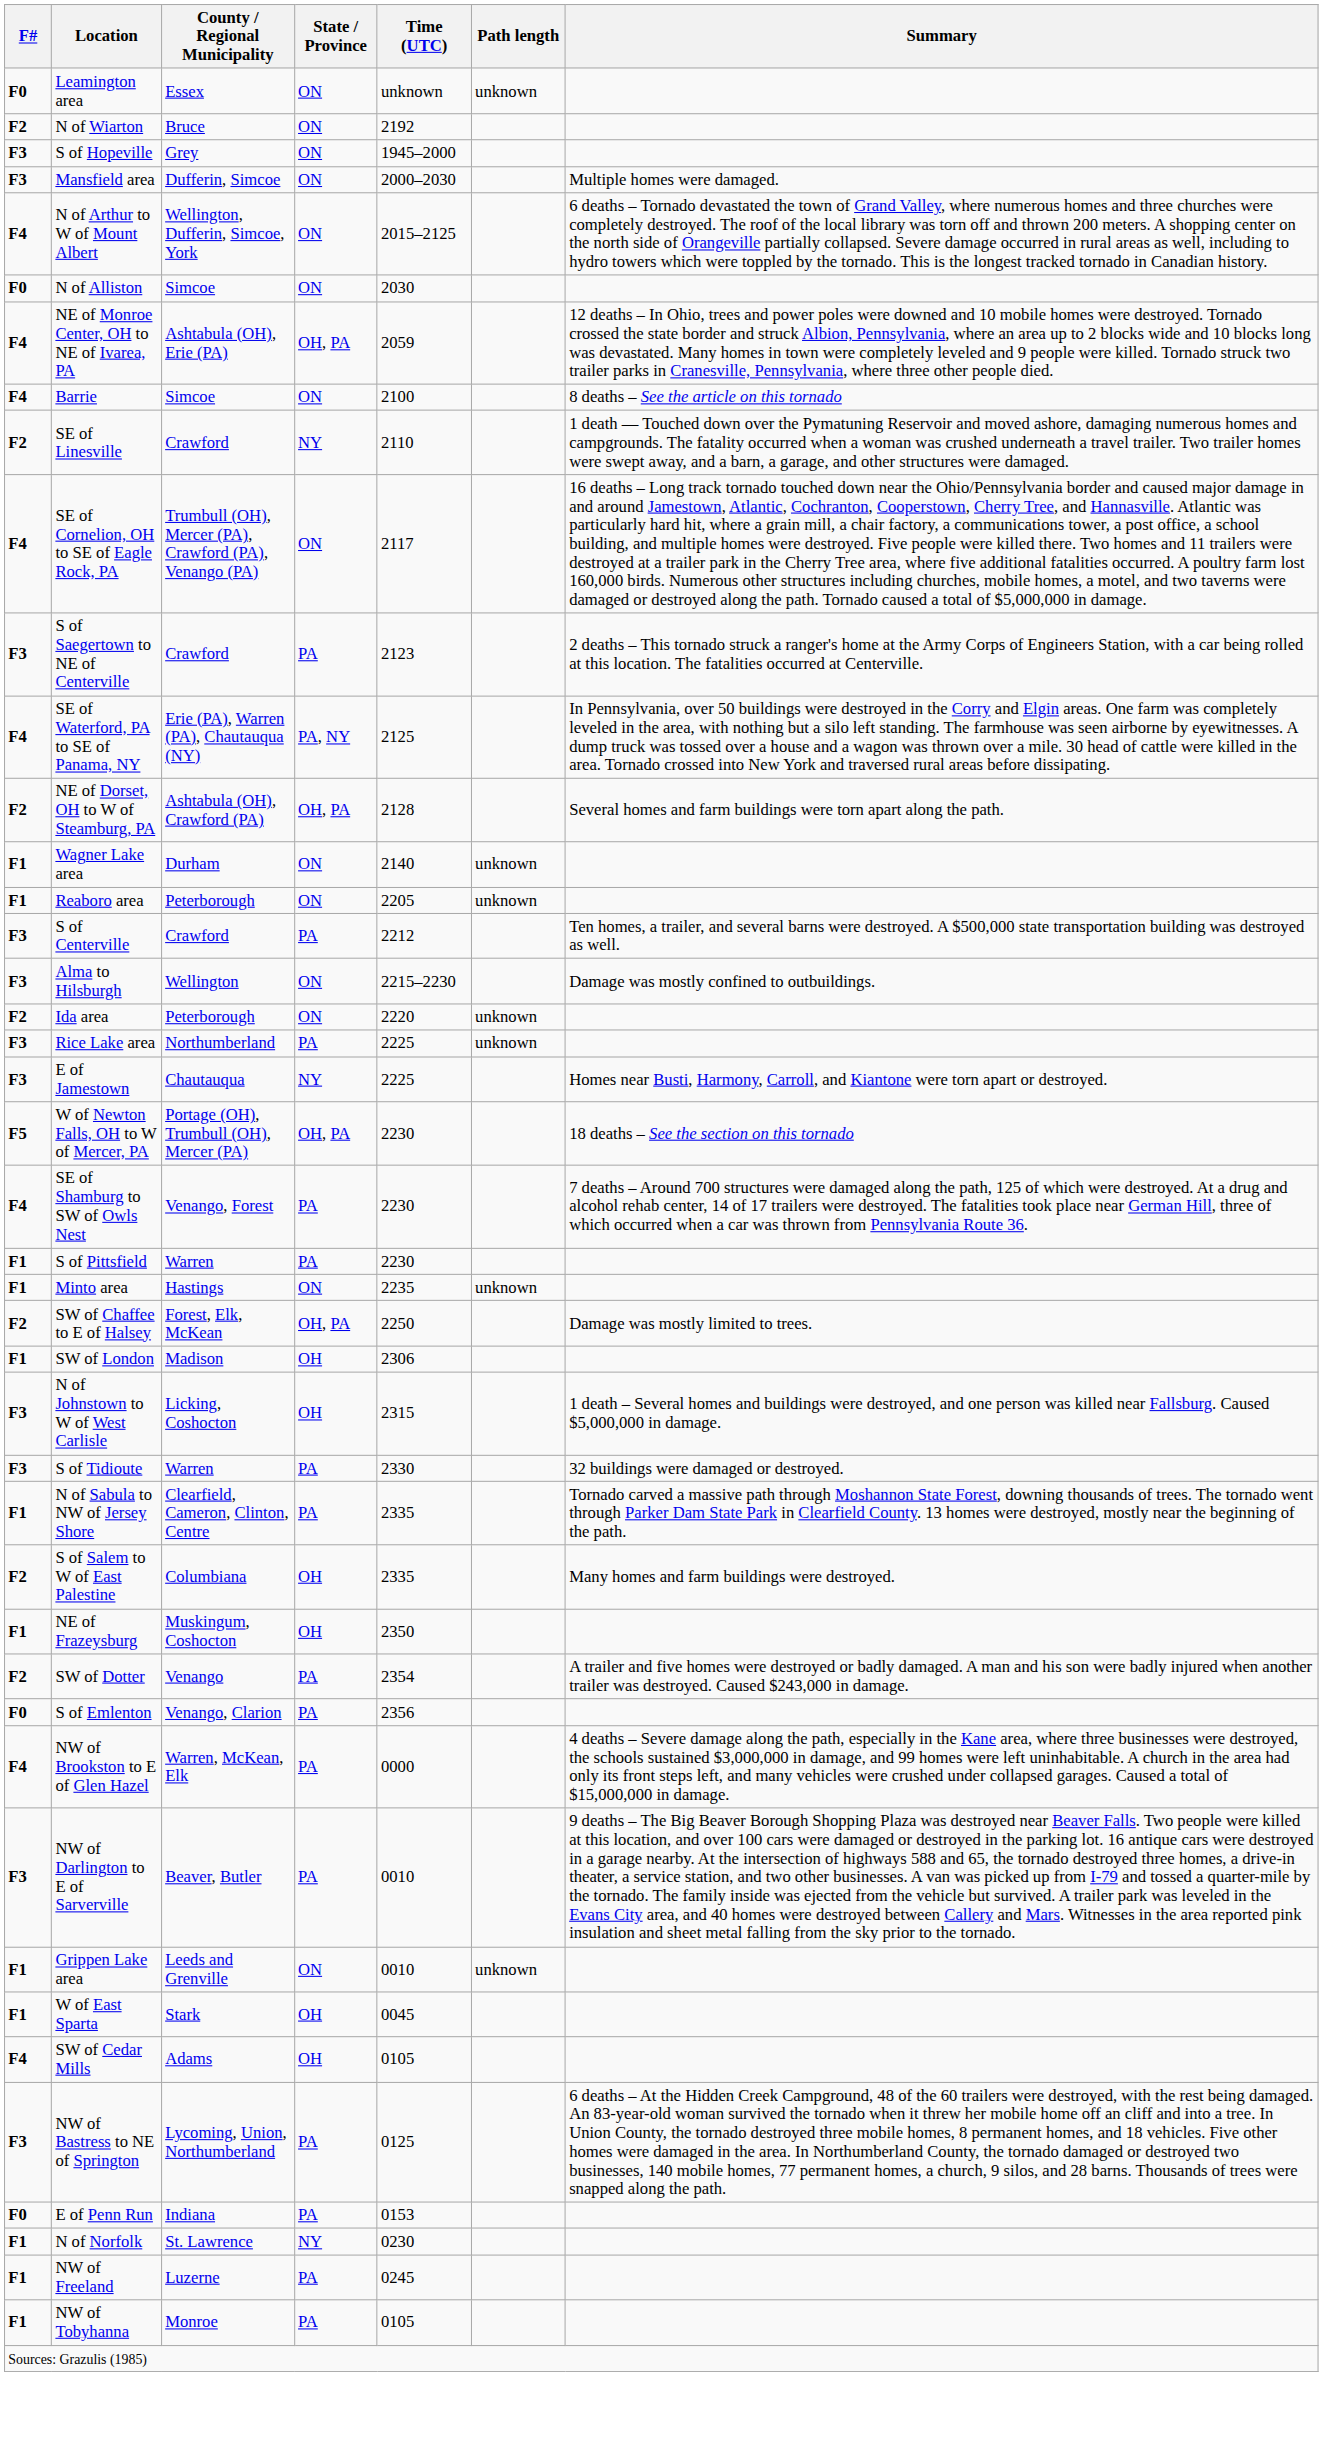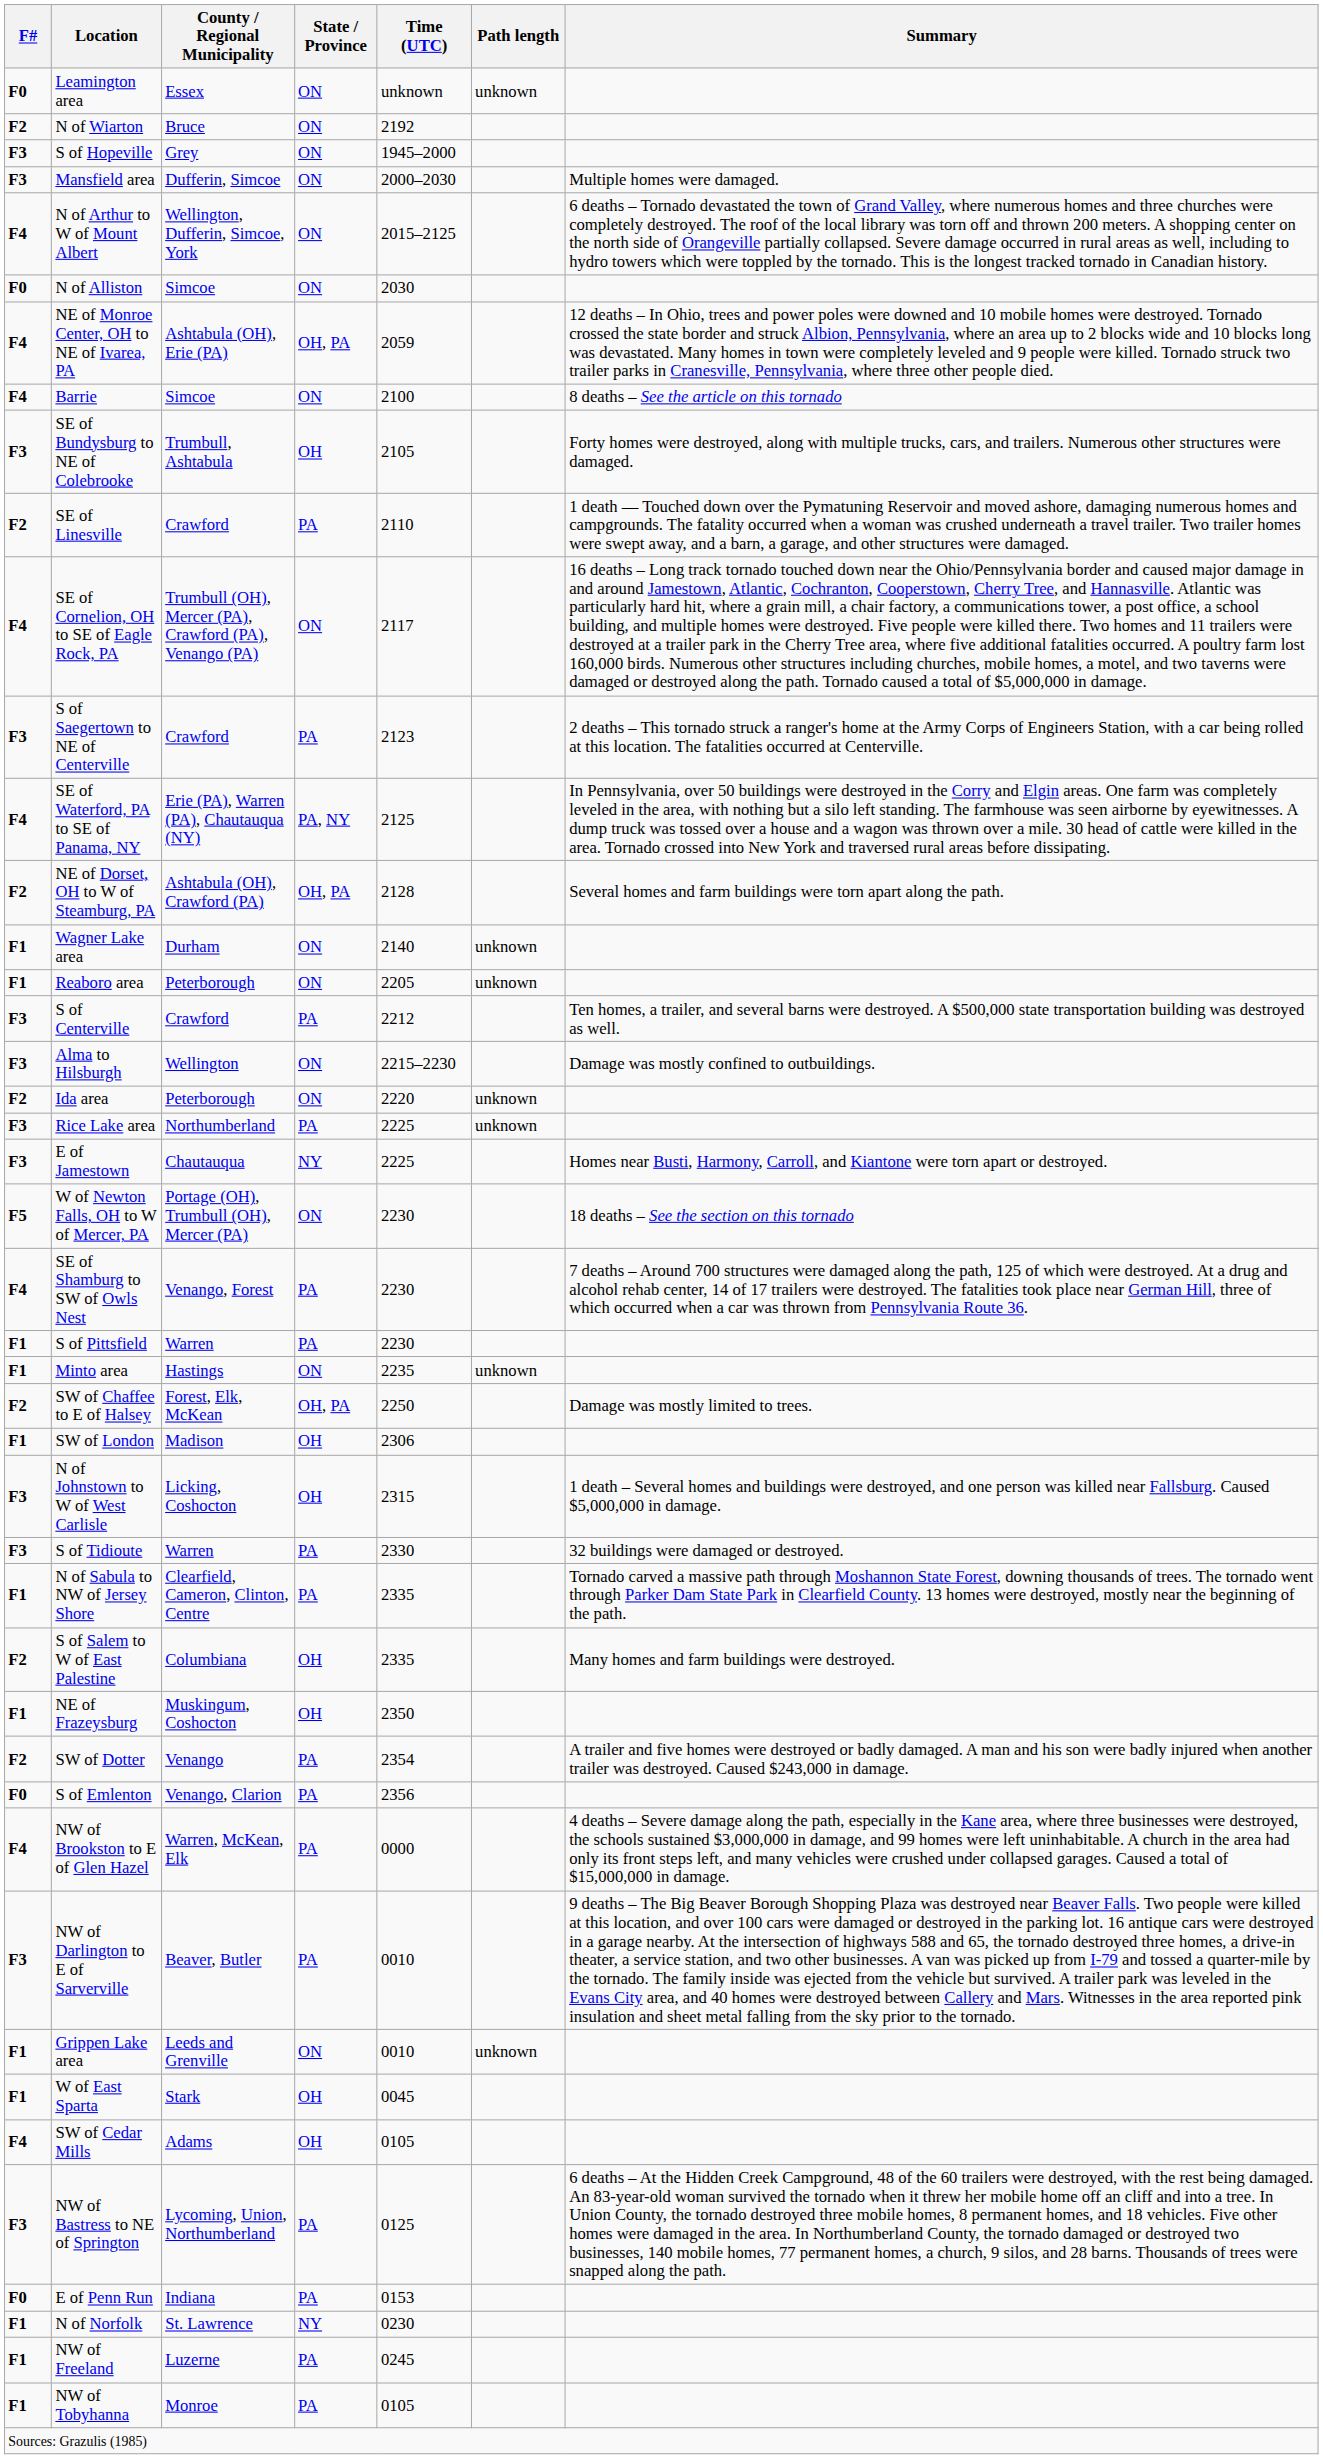+ row: (104, 451)
(310, 442) NY -> (308, 524) PA
(324, 1133) OH, PA -> (310, 1216) ON
